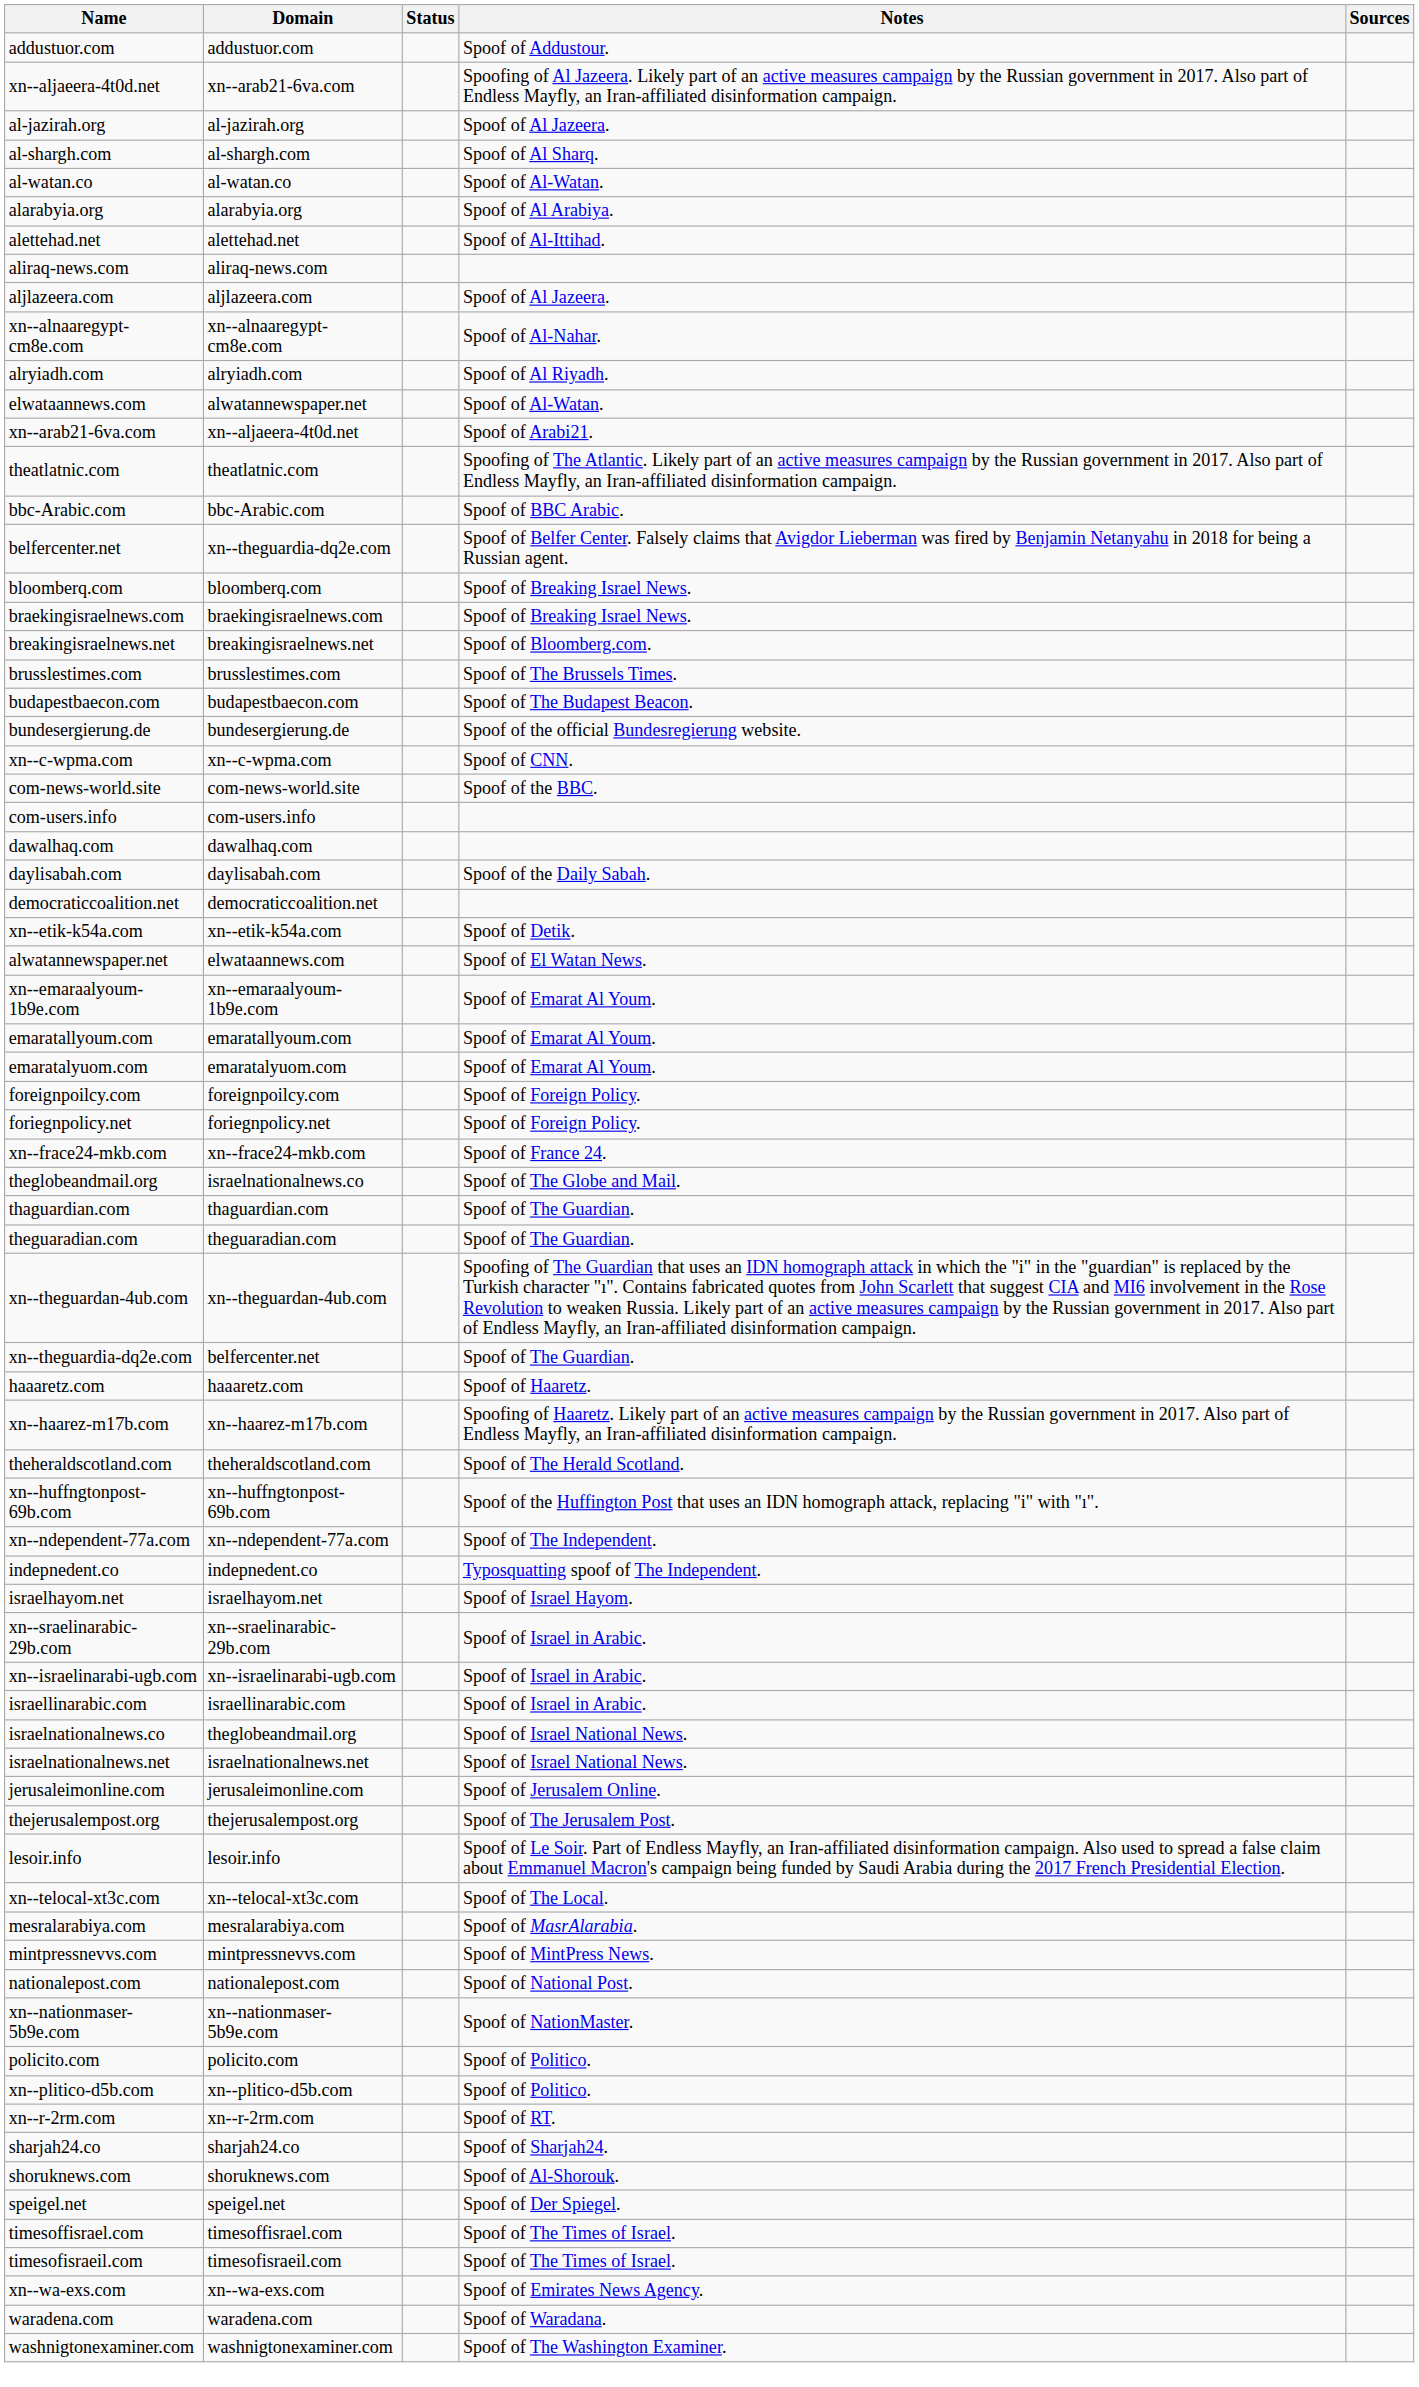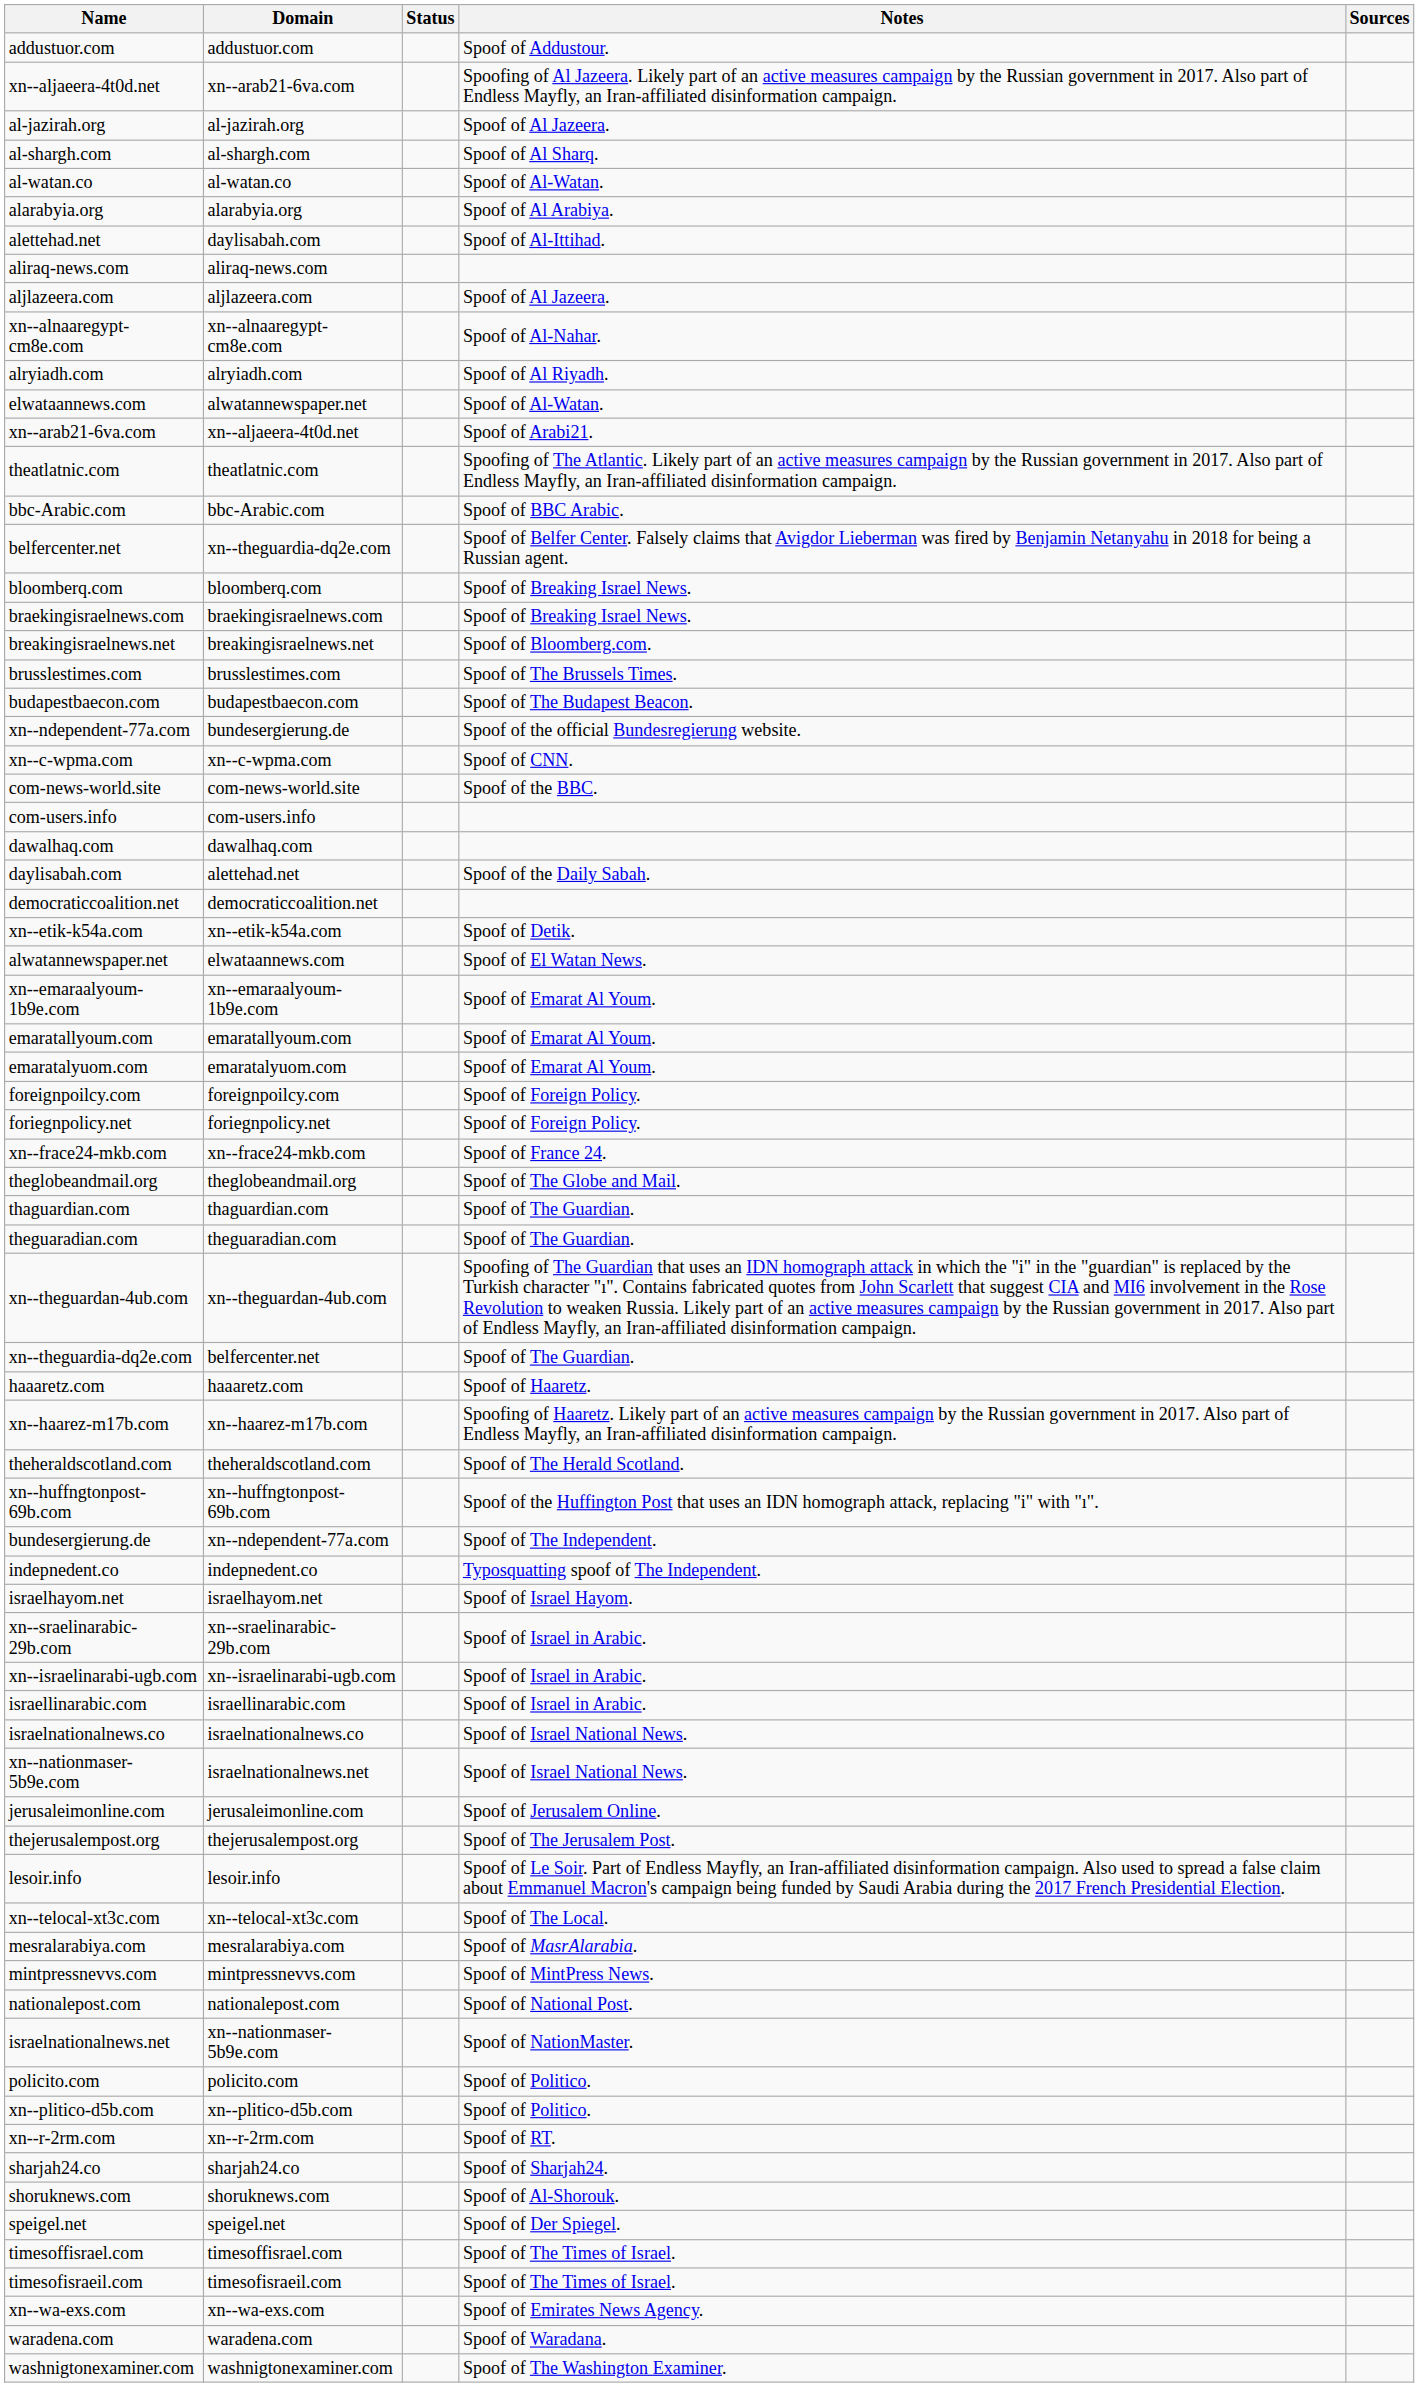(253, 239) alettehad.net -> (264, 239) daylisabah.com
(80, 731) bundesergierung.de -> (99, 731) xn--ndependent-77a.com
(264, 874) daylisabah.com -> (253, 874) alettehad.net
(286, 1181) israelnationalnews.co -> (282, 1181) theglobeandmail.org
(99, 1541) xn--ndependent-77a.com -> (80, 1541) bundesergierung.de
(282, 1733) theglobeandmail.org -> (286, 1733) israelnationalnews.co
(89, 1762) israelnationalnews.net -> (71, 1772) xn--nationmaser-5b9e.com
(71, 2022) xn--nationmaser-5b9e.com -> (89, 2042) israelnationalnews.net
